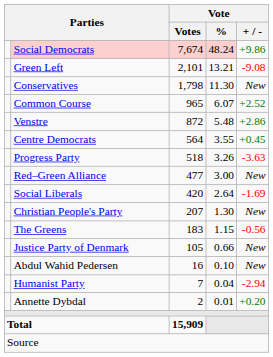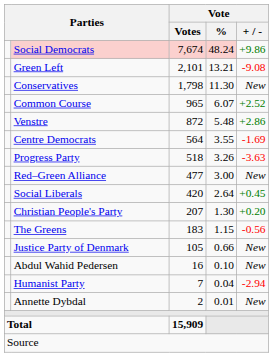(252, 139) +0.45 -> (254, 139) -1.69
(254, 193) -1.69 -> (252, 193) +0.45
(255, 211) New -> (252, 211) +0.20
(252, 301) +0.20 -> (255, 301) New
